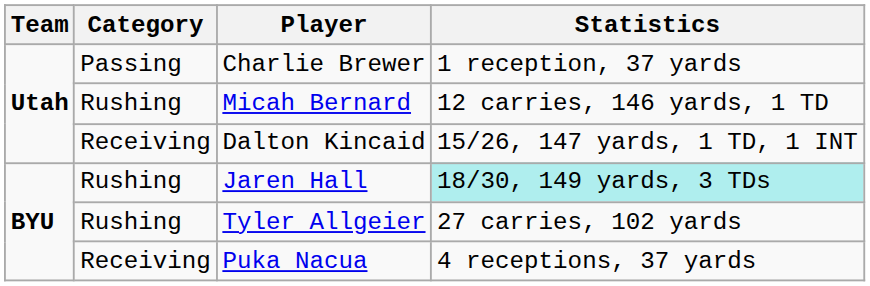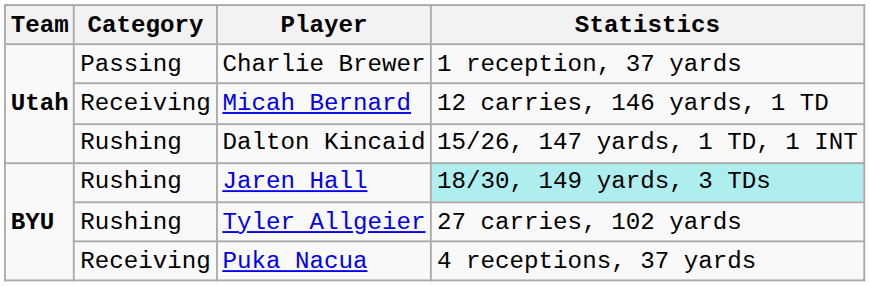(131, 104) Rushing -> (146, 104) Receiving
(146, 143) Receiving -> (131, 143) Rushing
